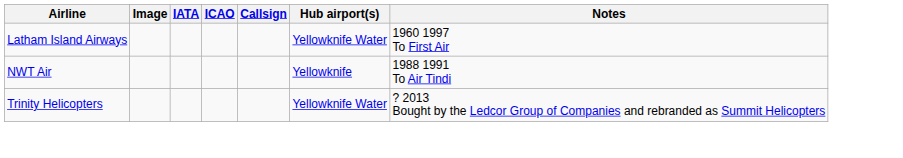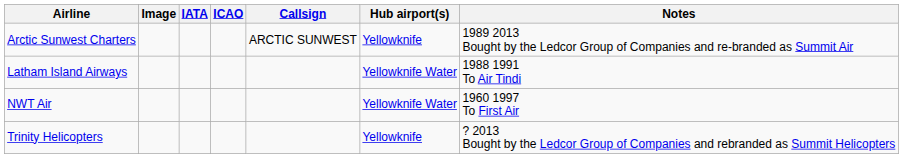+ row: (71, 39)
(421, 39) 1960 1997 To First Air -> (492, 72) 1988 1991 To Air Tindi
(322, 72) Yellowknife -> (410, 104) Yellowknife Water
(422, 72) 1988 1991 To Air Tindi -> (491, 104) 1960 1997 To First Air
(340, 104) Yellowknife Water -> (392, 137) Yellowknife
